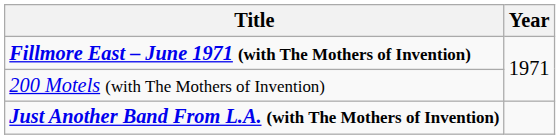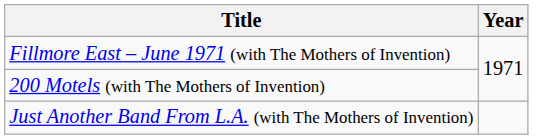(240, 52) bold -> (230, 52) normal
(254, 117) bold -> (241, 117) normal
